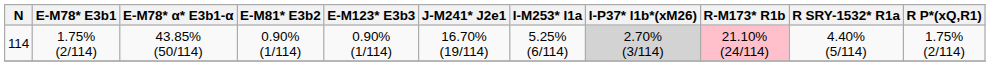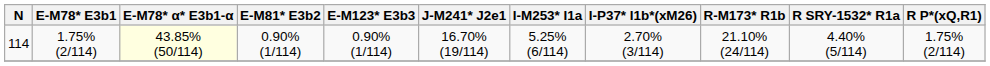(178, 43) no background -> (178, 43) lightyellow background
(643, 43) lightgrey background -> (643, 43) no background
(745, 43) pink background -> (745, 43) no background
